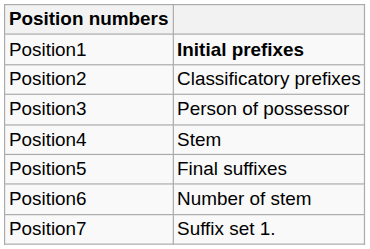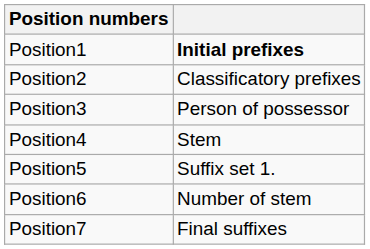(232, 169) Final suffixes -> (226, 169) Suffix set 1.
(226, 229) Suffix set 1. -> (232, 229) Final suffixes
